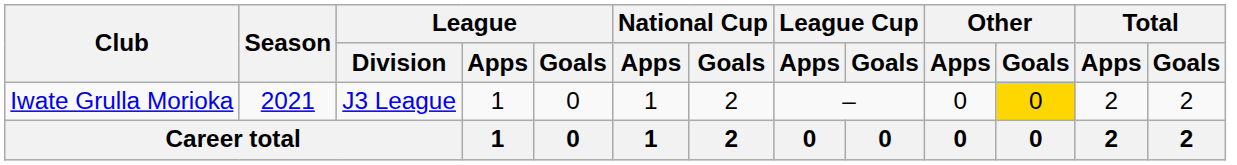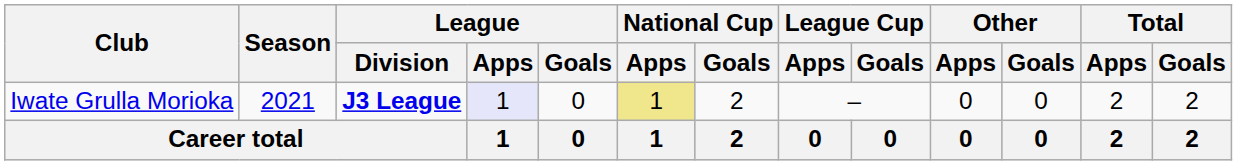(399, 100) normal -> (402, 100) bold
(498, 100) no background -> (503, 100) lavender background
(651, 100) no background -> (656, 100) khaki background
(1036, 100) gold background -> (1041, 100) no background
